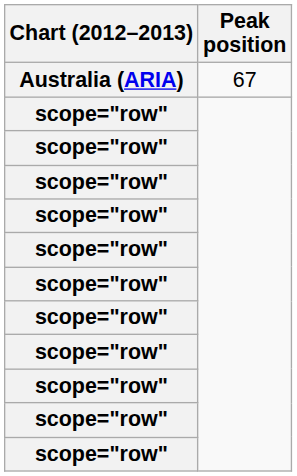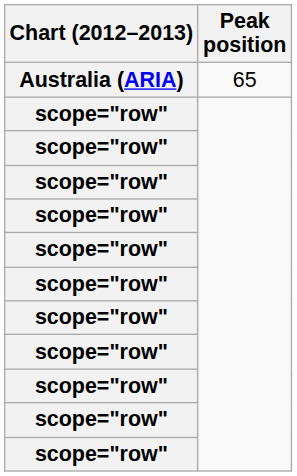(245, 79) 67 -> (245, 79) 65
